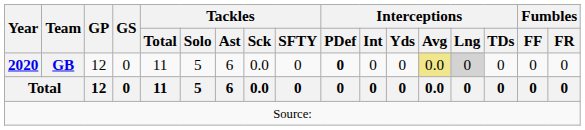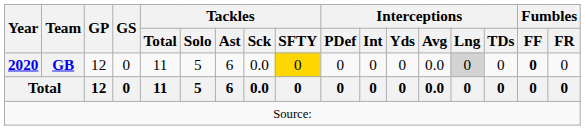(298, 64) no background -> (298, 64) gold background
(340, 64) bold -> (340, 64) normal
(435, 64) khaki background -> (435, 64) no background
(533, 64) normal -> (533, 64) bold
